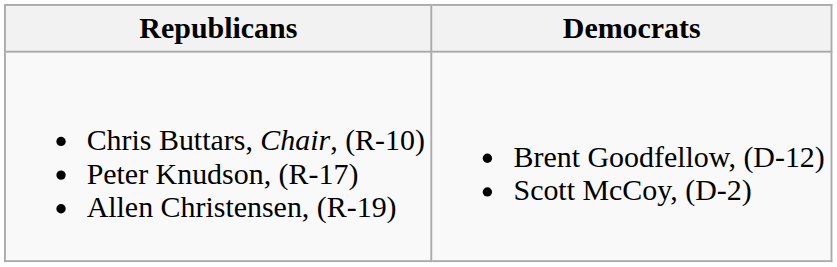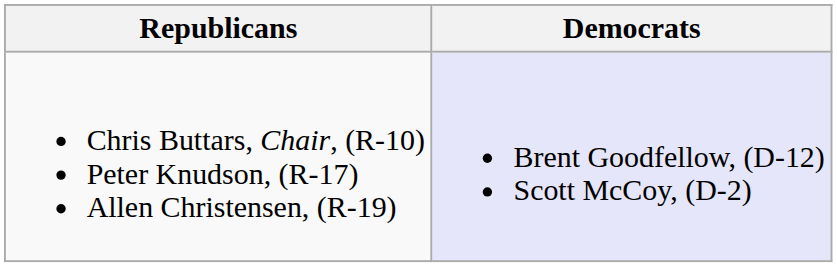(632, 173) no background -> (632, 173) lavender background
